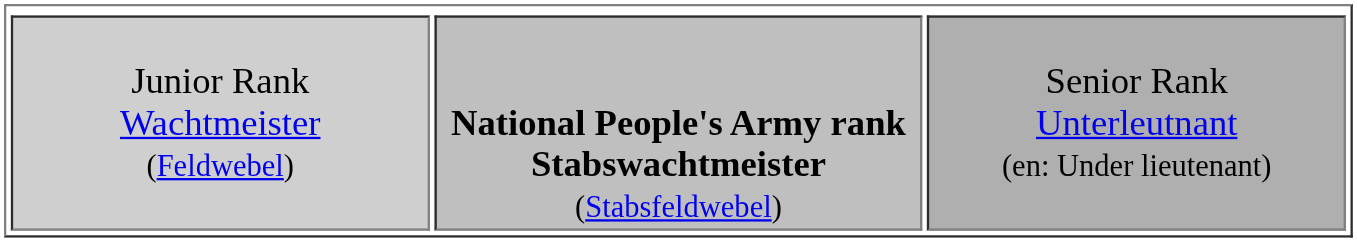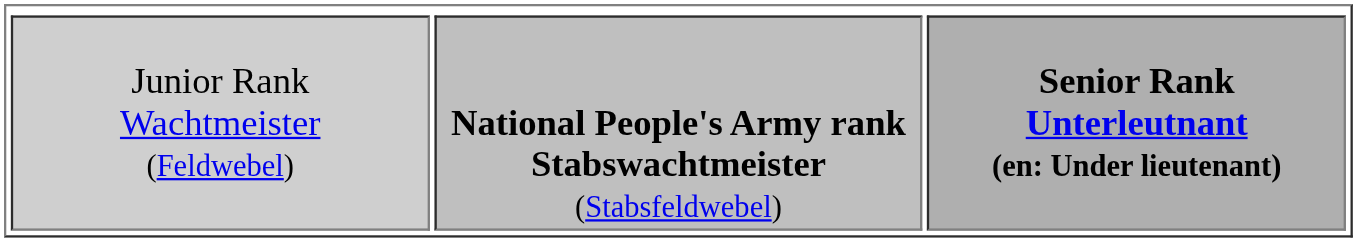(1137, 122) normal -> (1137, 122) bold
